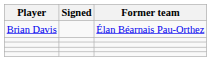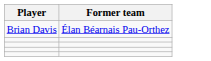- column: (77, 12)
